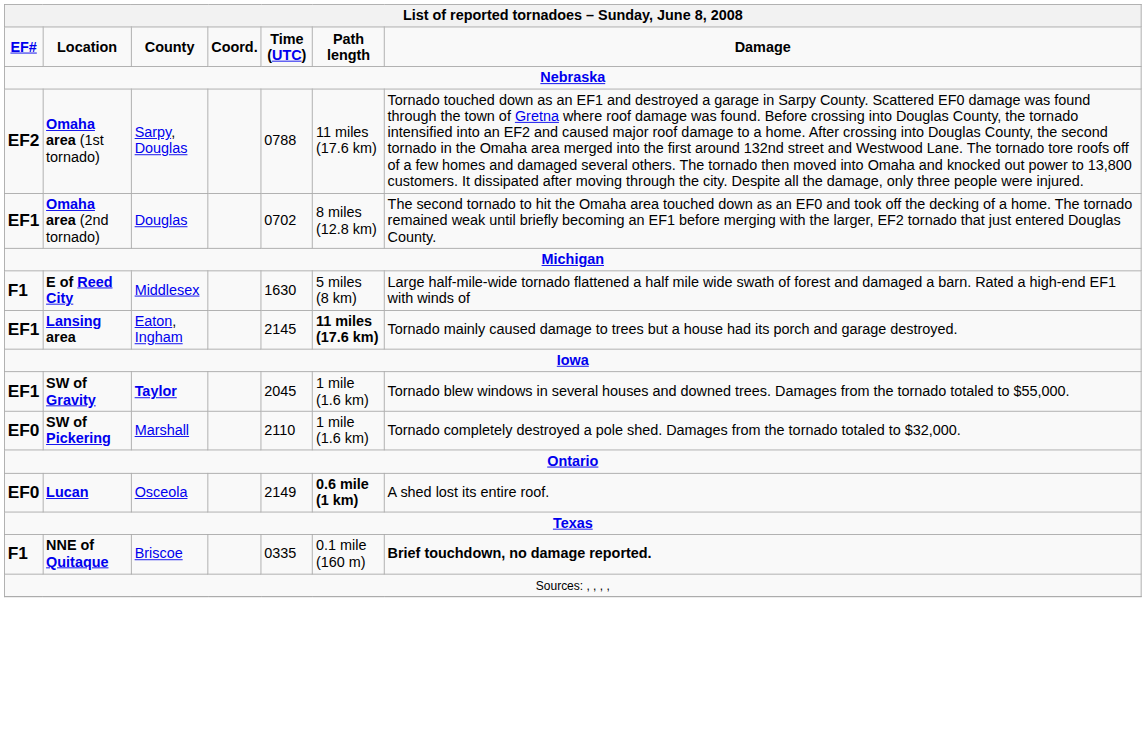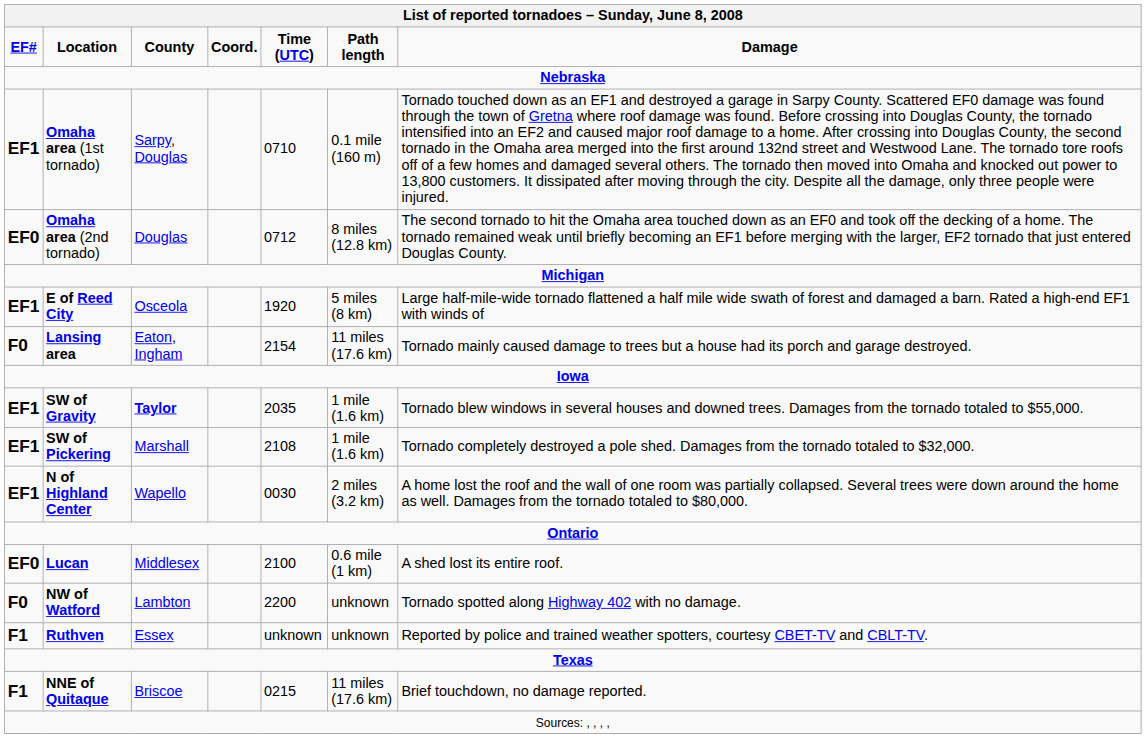(24, 141) EF2 -> (24, 149) EF1
(280, 141) 0788 -> (280, 149) 0710
(346, 141) 11 miles (17.6 km) -> (356, 149) 0.1 mile (160 m)
(24, 220) EF1 -> (24, 236) EF0
(280, 220) 0702 -> (280, 236) 0712
(18, 290) F1 -> (24, 306) EF1
(167, 290) Middlesex -> (161, 306) Osceola
(280, 290) 1630 -> (280, 306) 1920
(24, 329) EF1 -> (18, 345) F0
(280, 329) 2145 -> (280, 345) 2154
(347, 329) bold -> (362, 345) normal
(280, 391) 2045 -> (280, 407) 2035
(24, 430) EF0 -> (24, 446) EF1
(280, 430) 2110 -> (280, 446) 2108
+ row: (77, 493)
(161, 492) Osceola -> (167, 563) Middlesex
(280, 492) 2149 -> (280, 563) 2100
(342, 492) bold -> (356, 563) normal
+ row: (73, 602)
+ row: (75, 635)
(280, 554) 0335 -> (280, 691) 0215
(341, 554) 0.1 mile (160 m) -> (362, 691) 11 miles (17.6 km)
(520, 554) bold -> (524, 691) normal
